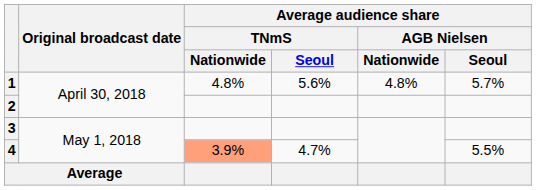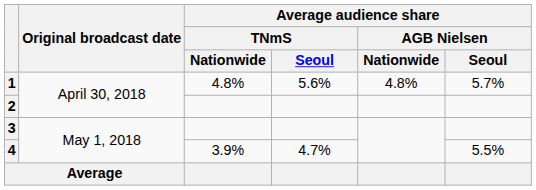(228, 151) lightsalmon background -> (228, 151) no background
